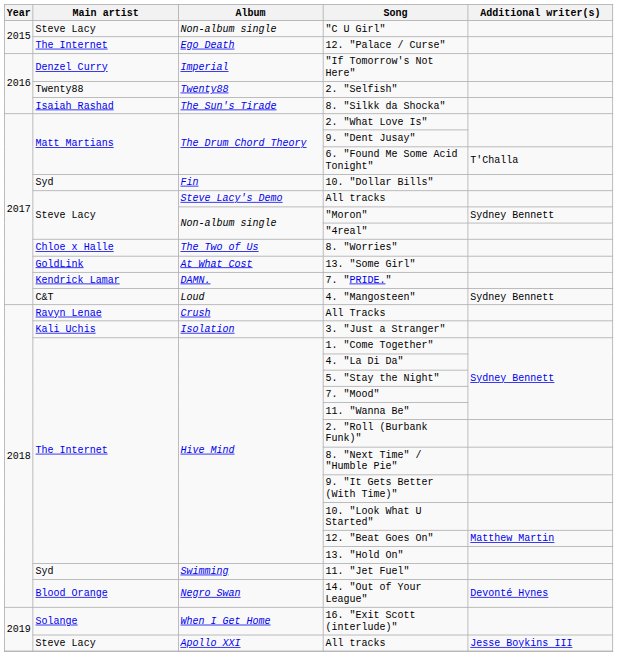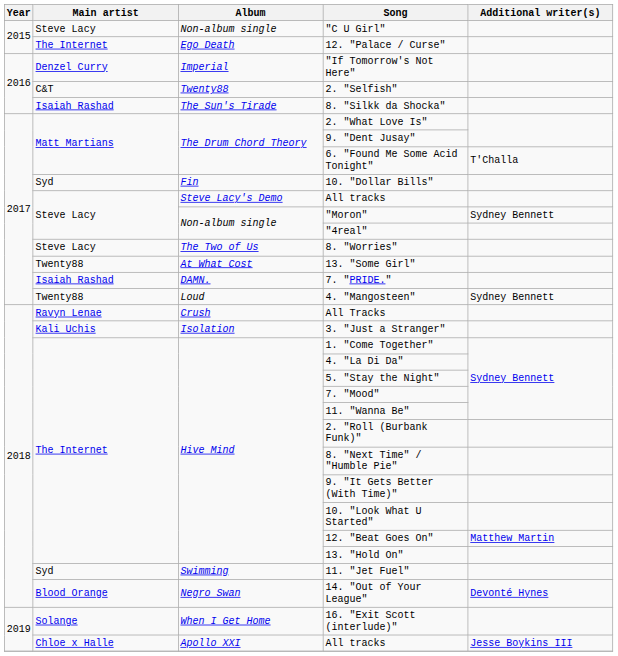(60, 89) Twenty88 -> (45, 89) C&T
(75, 248) Chloe x Halle -> (66, 248) Steve Lacy
(60, 264) GoldLink -> (60, 264) Twenty88
(78, 280) Kendrick Lamar -> (75, 280) Isaiah Rashad
(45, 297) C&T -> (60, 297) Twenty88
(66, 643) Steve Lacy -> (75, 643) Chloe x Halle
